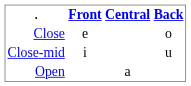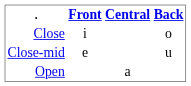(85, 33) e -> (85, 33) i
(85, 52) i -> (85, 52) e
